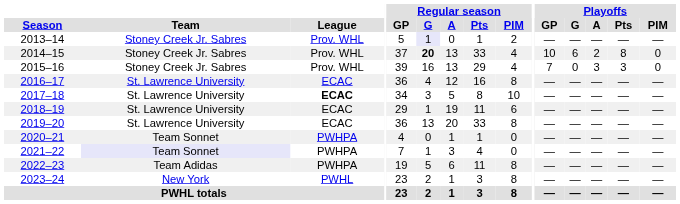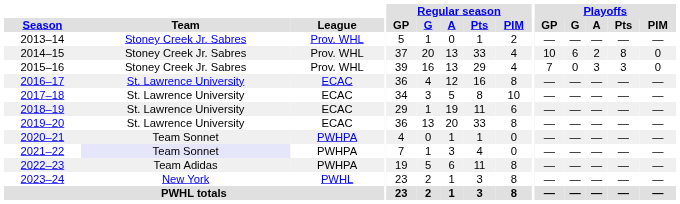(428, 39) lavender background -> (428, 39) no background
(428, 53) bold -> (428, 53) normal
(337, 95) bold -> (337, 95) normal
